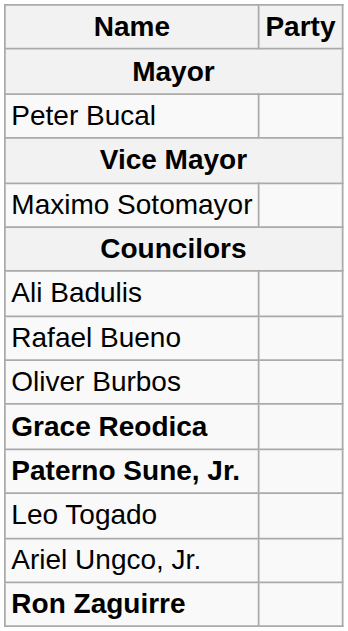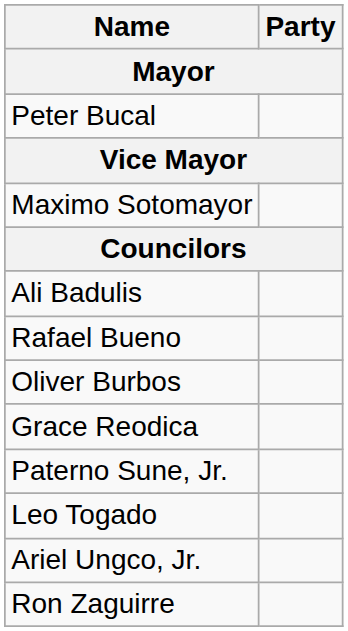(109, 426) bold -> (105, 426) normal
(126, 470) bold -> (120, 470) normal
(98, 603) bold -> (93, 603) normal
